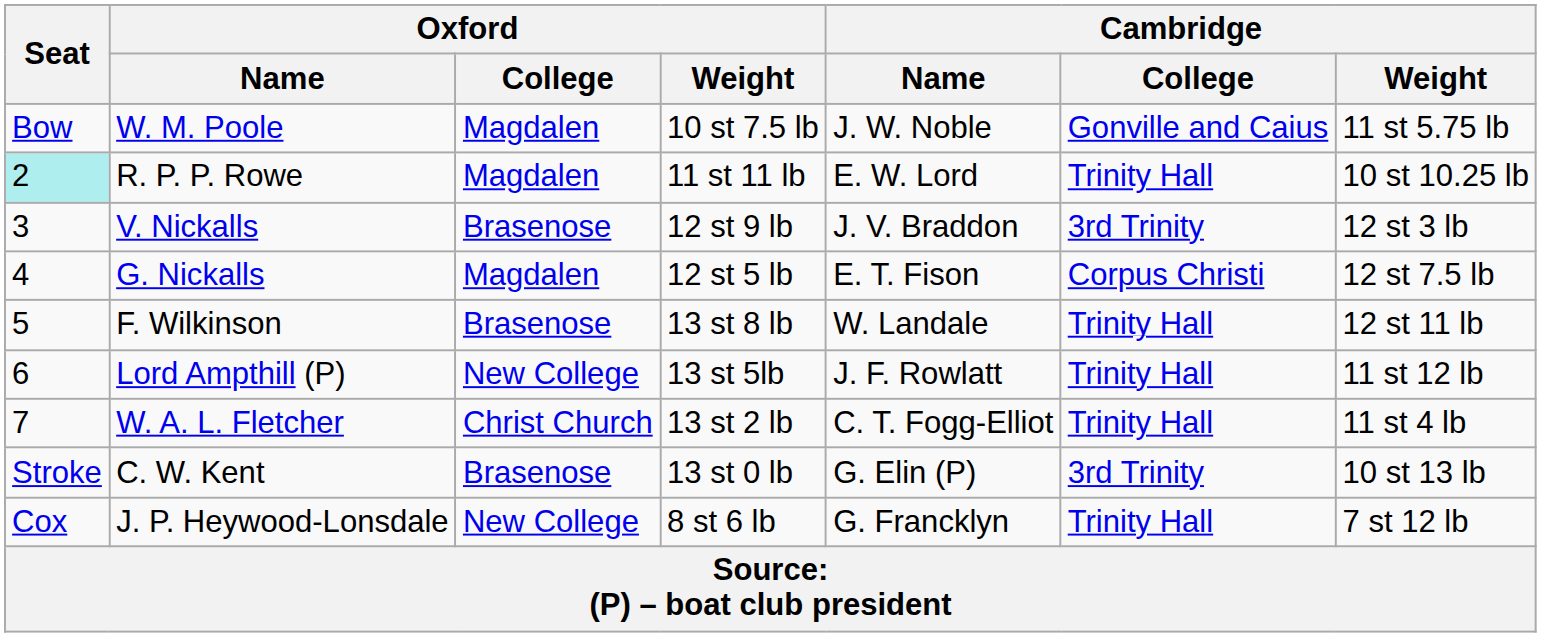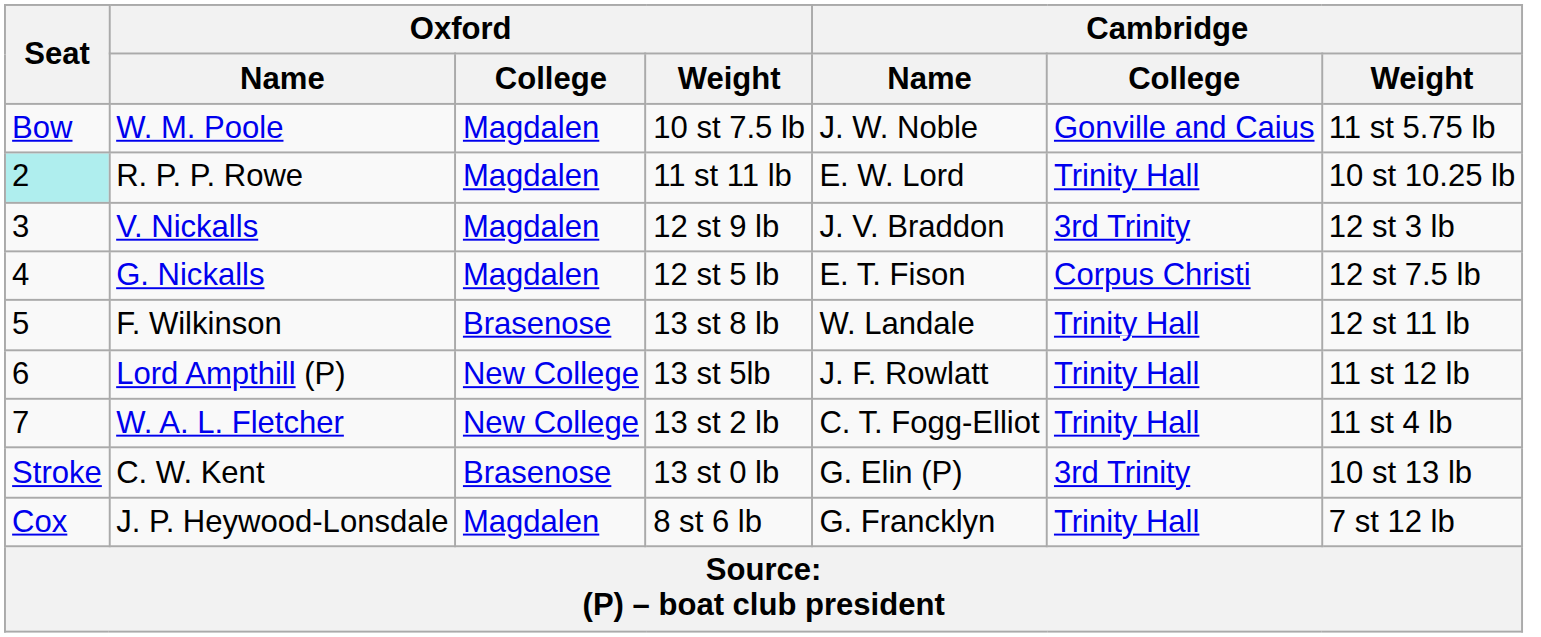(537, 226) Brasenose -> (531, 226) Magdalen
(558, 422) Christ Church -> (551, 422) New College
(551, 521) New College -> (531, 521) Magdalen
